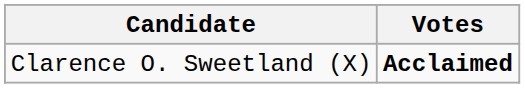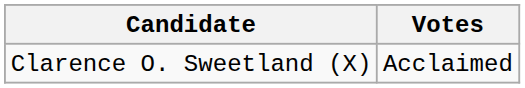(448, 64) bold -> (448, 64) normal
